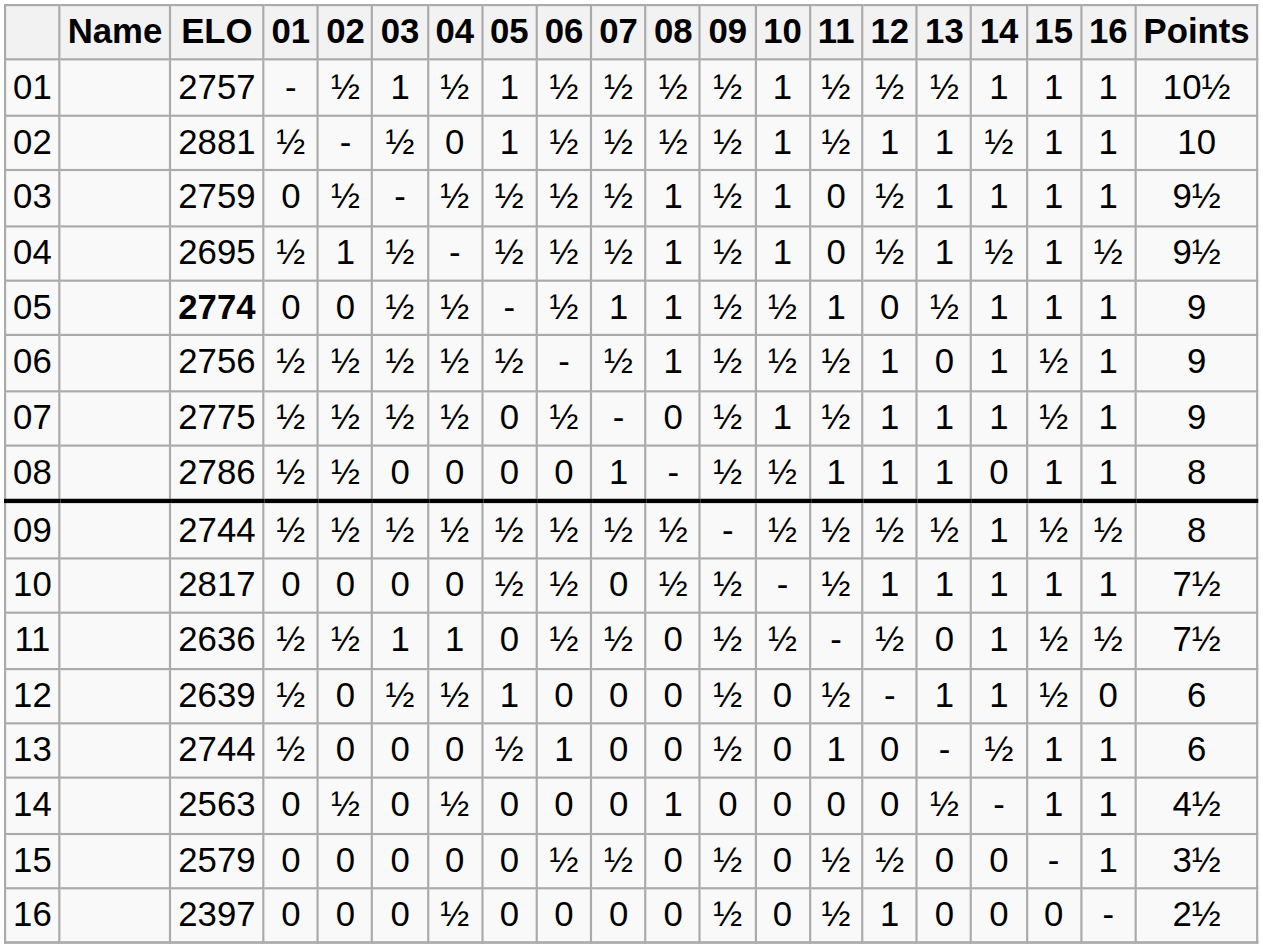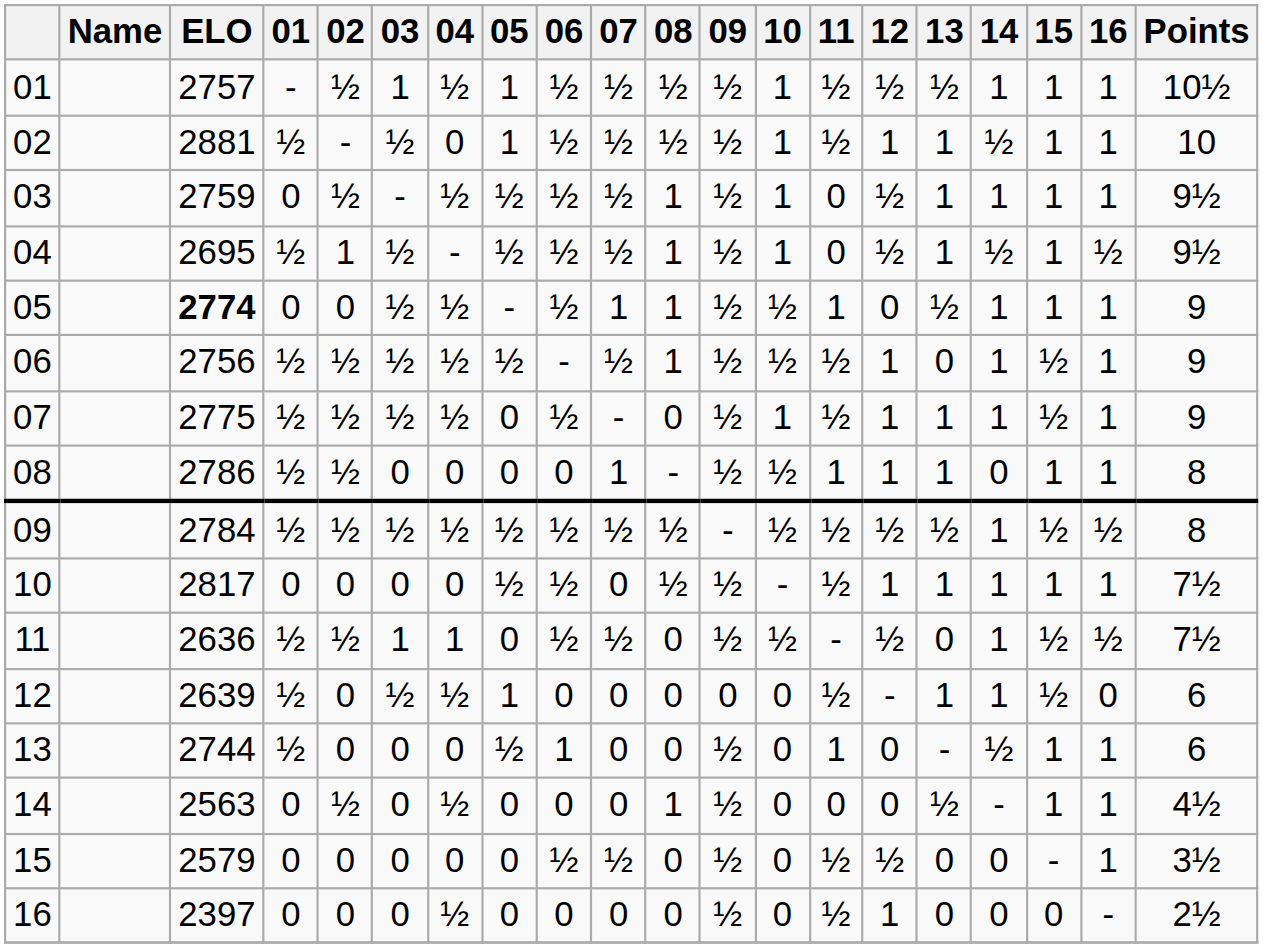(217, 529) 2744 -> (217, 529) 2784
(728, 694) ½ -> (728, 694) 0
(728, 805) 0 -> (728, 805) ½
